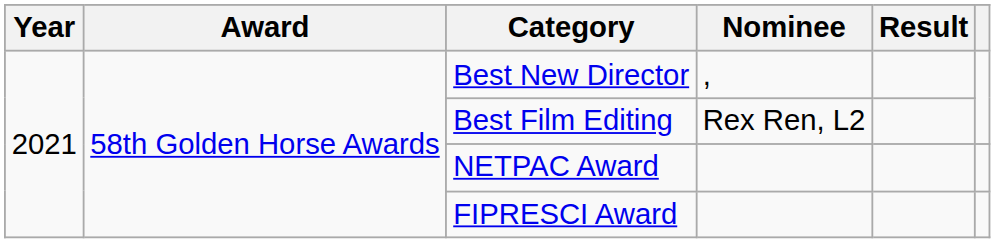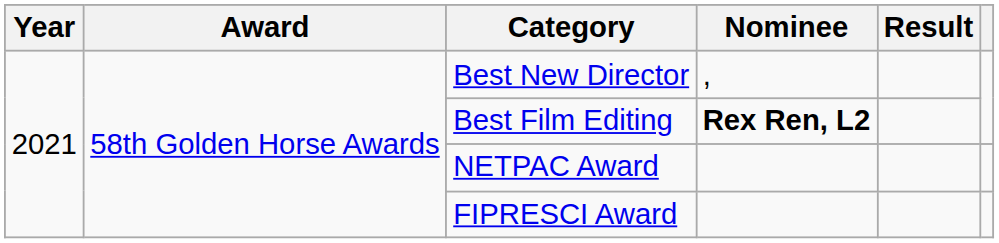(784, 120) normal -> (786, 120) bold
